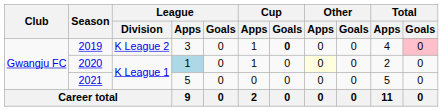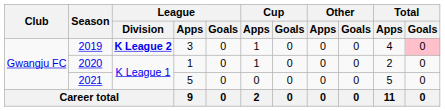(142, 47) normal -> (143, 47) bold
(287, 47) bold -> (290, 47) normal
(188, 64) lightblue background -> (190, 64) no background
(321, 64) lightyellow background -> (323, 64) no background
